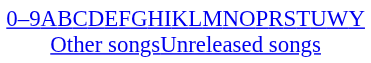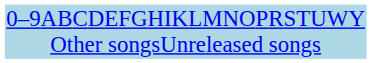(186, 31) no background -> (186, 31) lightblue background
